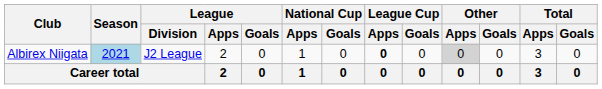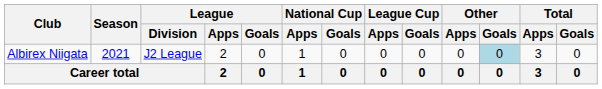(116, 53) lightblue background -> (116, 53) no background
(383, 53) bold -> (383, 53) normal
(461, 53) lightgrey background -> (461, 53) no background
(499, 53) no background -> (499, 53) lightblue background
